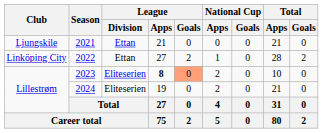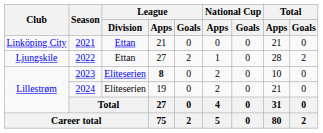(37, 43) Ljungskile -> (37, 43) Linköping City
(37, 58) Linköping City -> (37, 58) Ljungskile
(189, 74) lightsalmon background -> (189, 74) no background
